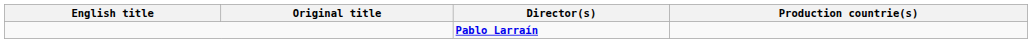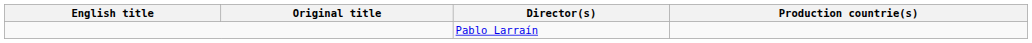(497, 30) bold -> (497, 30) normal
